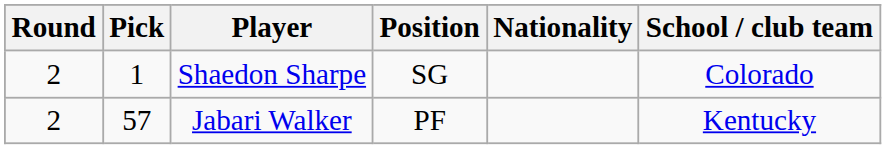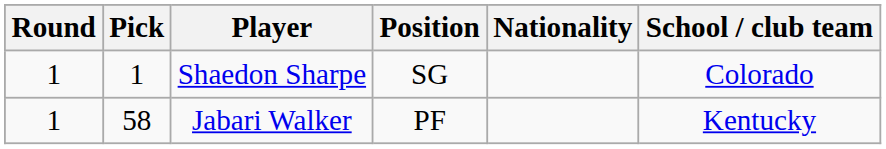(54, 73) 2 -> (54, 73) 1
(54, 119) 2 -> (54, 119) 1
(137, 119) 57 -> (137, 119) 58
